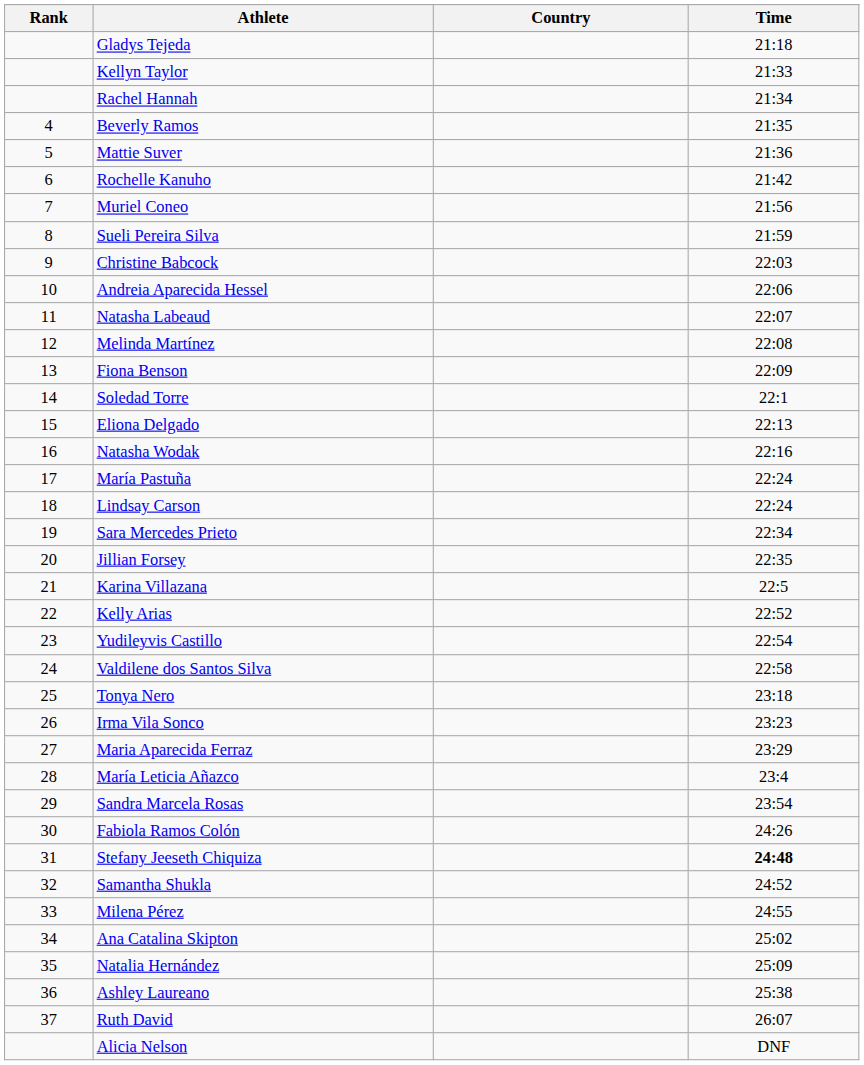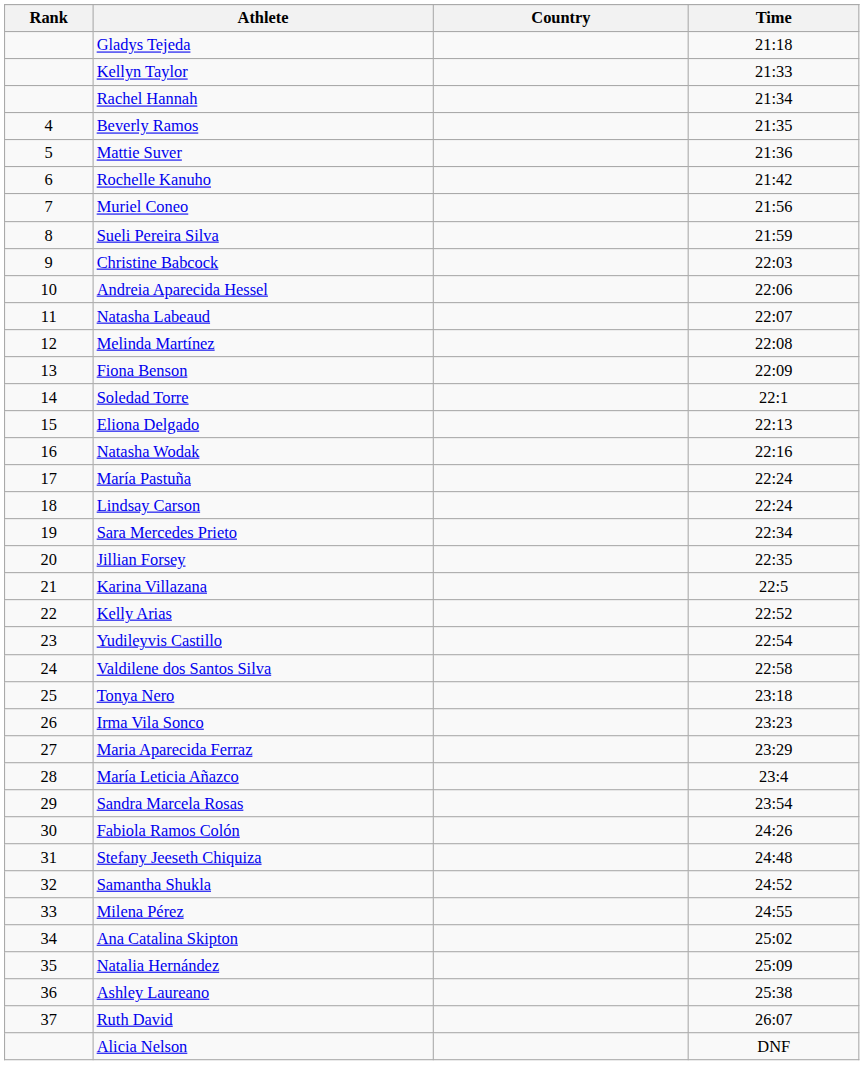(774, 857) bold -> (774, 857) normal
